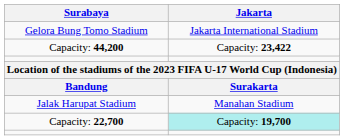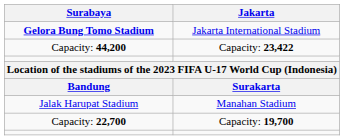(86, 30) normal -> (89, 30) bold
(254, 121) paleturquoise background -> (256, 121) no background
